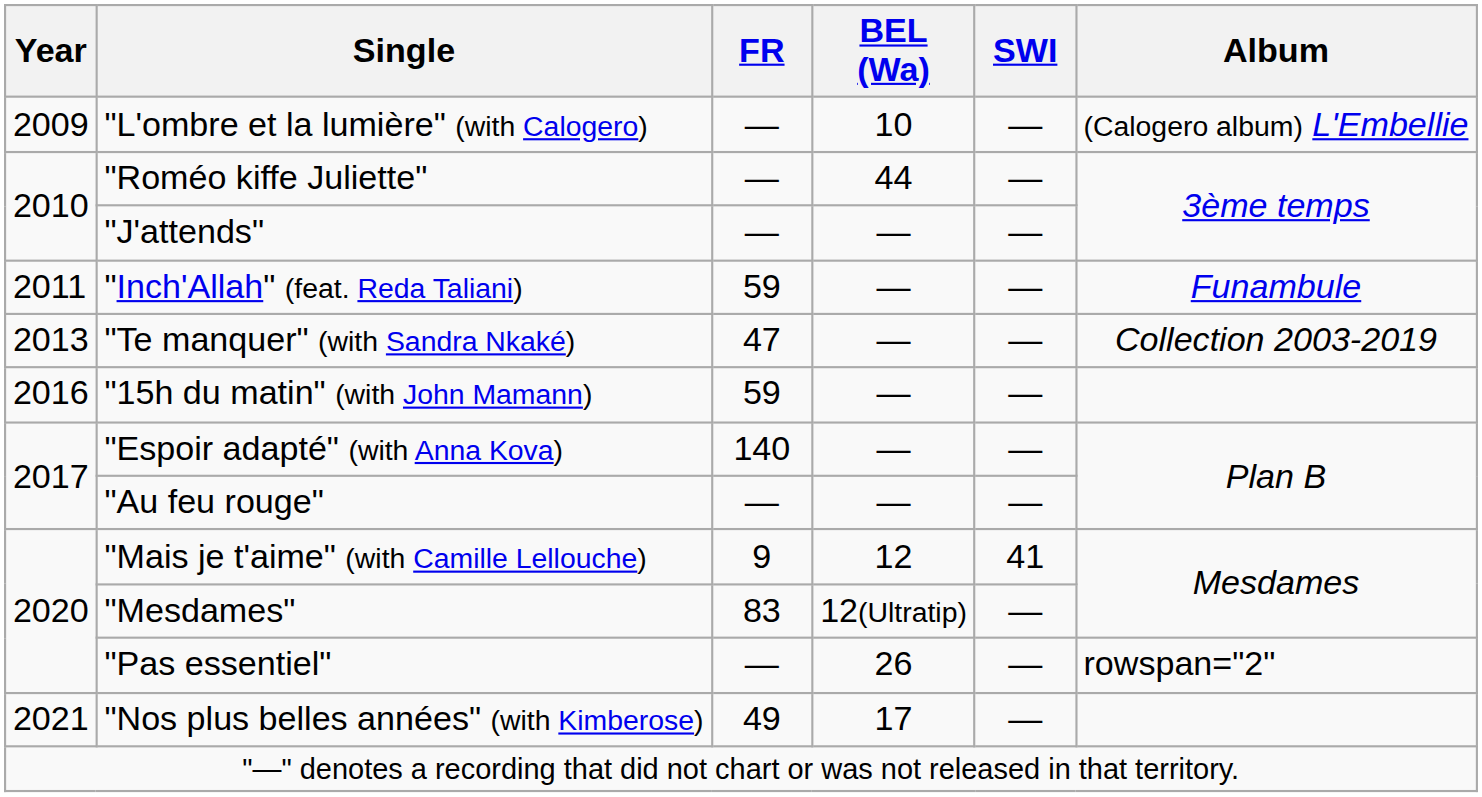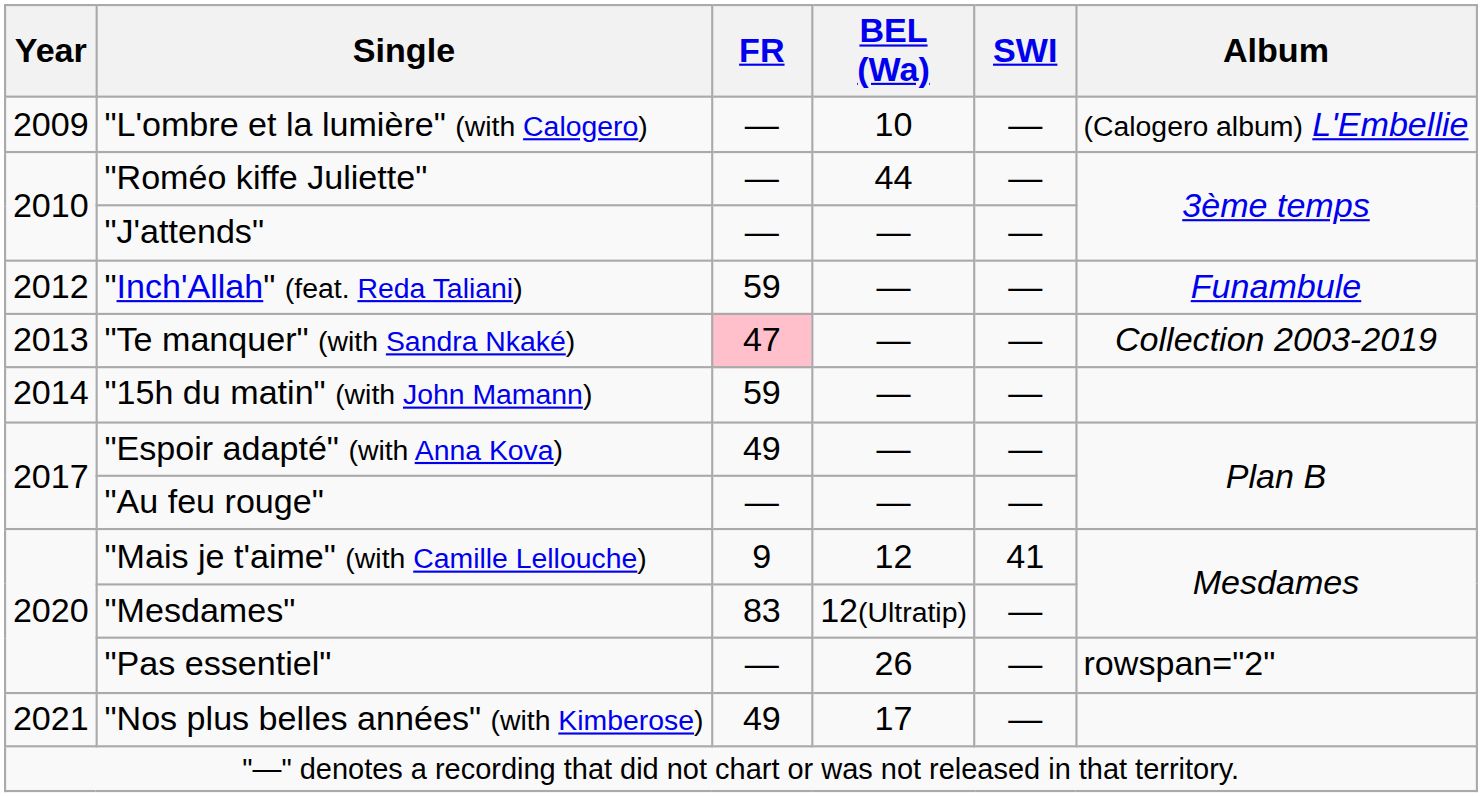(50, 286) 2011 -> (51, 286) 2012
(762, 340) no background -> (762, 340) pink background
(51, 394) 2016 -> (51, 394) 2014
(762, 448) 140 -> (762, 448) 49
